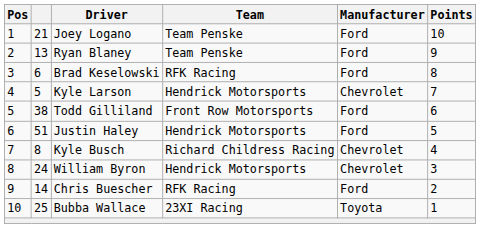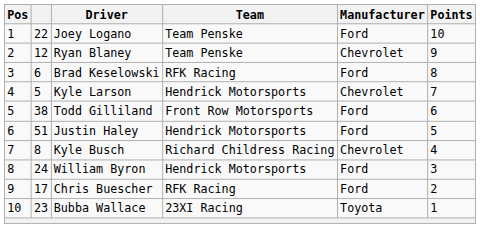(41, 33) 21 -> (41, 33) 22
(41, 53) 13 -> (41, 53) 12
(354, 53) Ford -> (372, 53) Chevrolet
(372, 169) Chevrolet -> (354, 169) Ford
(41, 189) 14 -> (41, 189) 17
(41, 208) 25 -> (41, 208) 23
